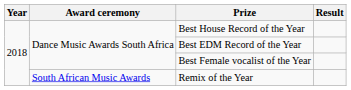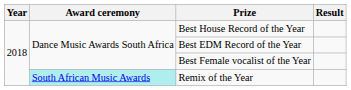(91, 77) no background -> (91, 77) paleturquoise background
